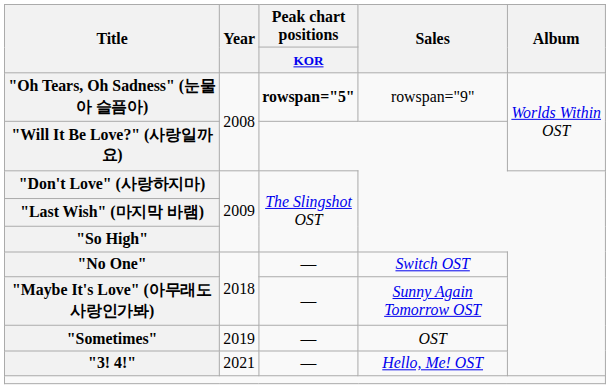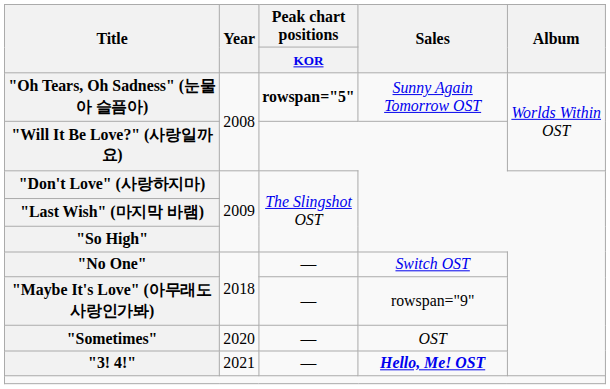(433, 97) rowspan="9" -> (433, 97) Sunny Again Tomorrow OST
(433, 301) Sunny Again Tomorrow OST -> (433, 301) rowspan="9"
(239, 338) 2019 -> (239, 338) 2020
(433, 363) normal -> (433, 363) bold
